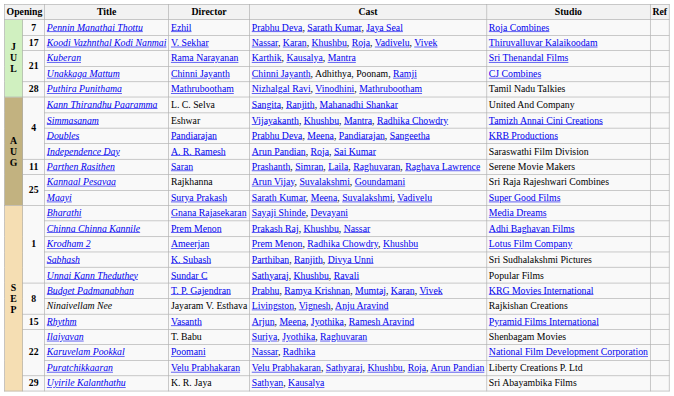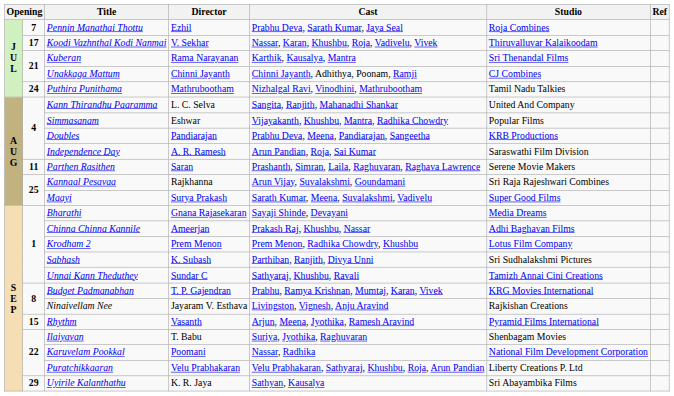(34, 89) 28 -> (34, 89) 24
(546, 120) Tamizh Annai Cini Creations -> (516, 120) Popular Films
(196, 228) Prem Menon -> (190, 228) Ameerjan
(190, 244) Ameerjan -> (196, 244) Prem Menon
(516, 275) Popular Films -> (546, 275) Tamizh Annai Cini Creations
